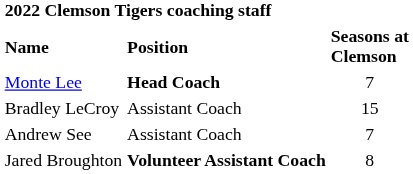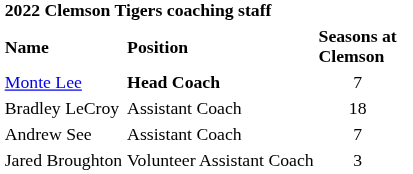(370, 108) 15 -> (358, 108) 18
(226, 160) bold -> (220, 160) normal
(370, 160) 8 -> (358, 160) 3
